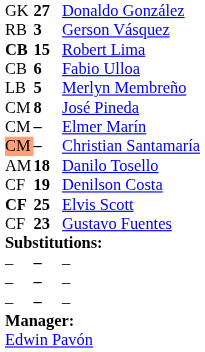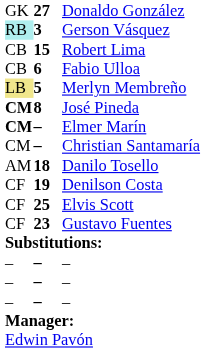(16, 29) no background -> (16, 29) paleturquoise background
(16, 49) bold -> (16, 49) normal
(15, 88) no background -> (15, 88) khaki background
(18, 107) normal -> (19, 107) bold
(18, 126) normal -> (19, 126) bold
(18, 146) lightsalmon background -> (18, 146) no background
(16, 204) bold -> (15, 204) normal
